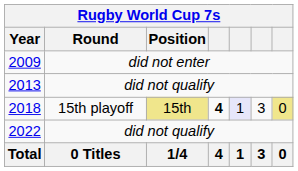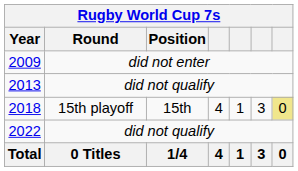(177, 108) khaki background -> (177, 108) no background
(219, 108) bold -> (219, 108) normal
(240, 108) lavender background -> (240, 108) no background
